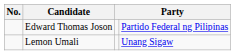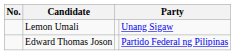rows swapped: (69, 27) <-> (52, 42)
